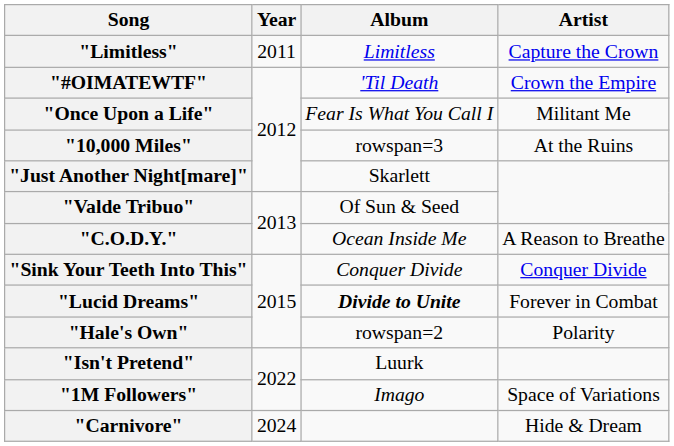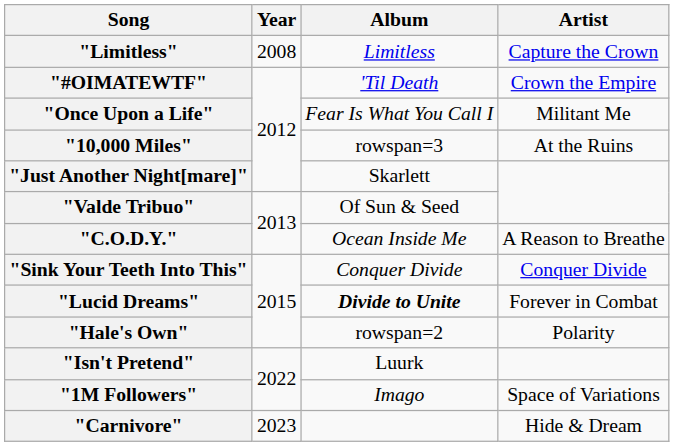(277, 51) 2011 -> (277, 51) 2008
(277, 425) 2024 -> (277, 425) 2023
